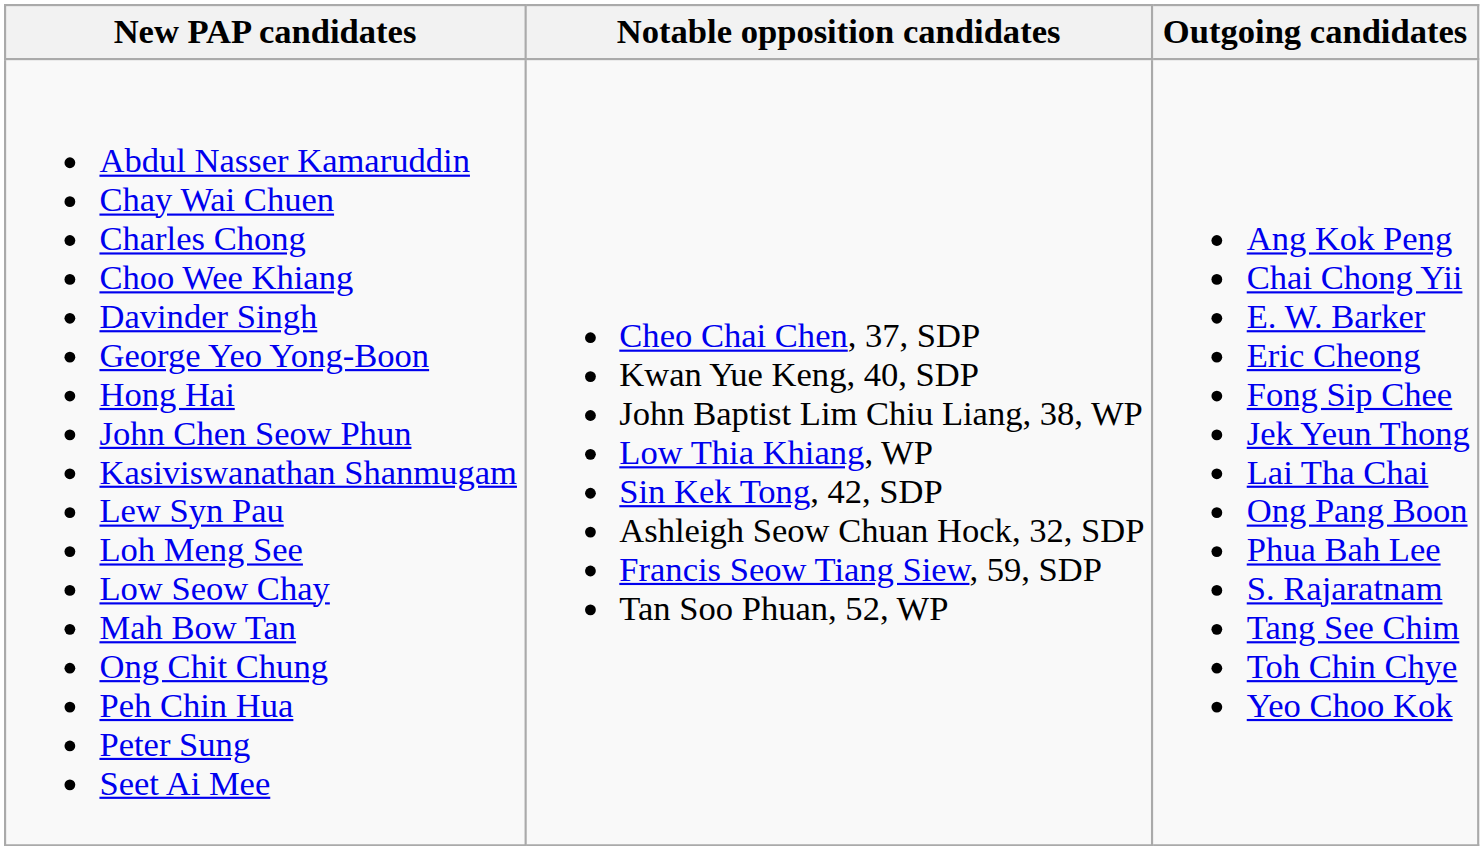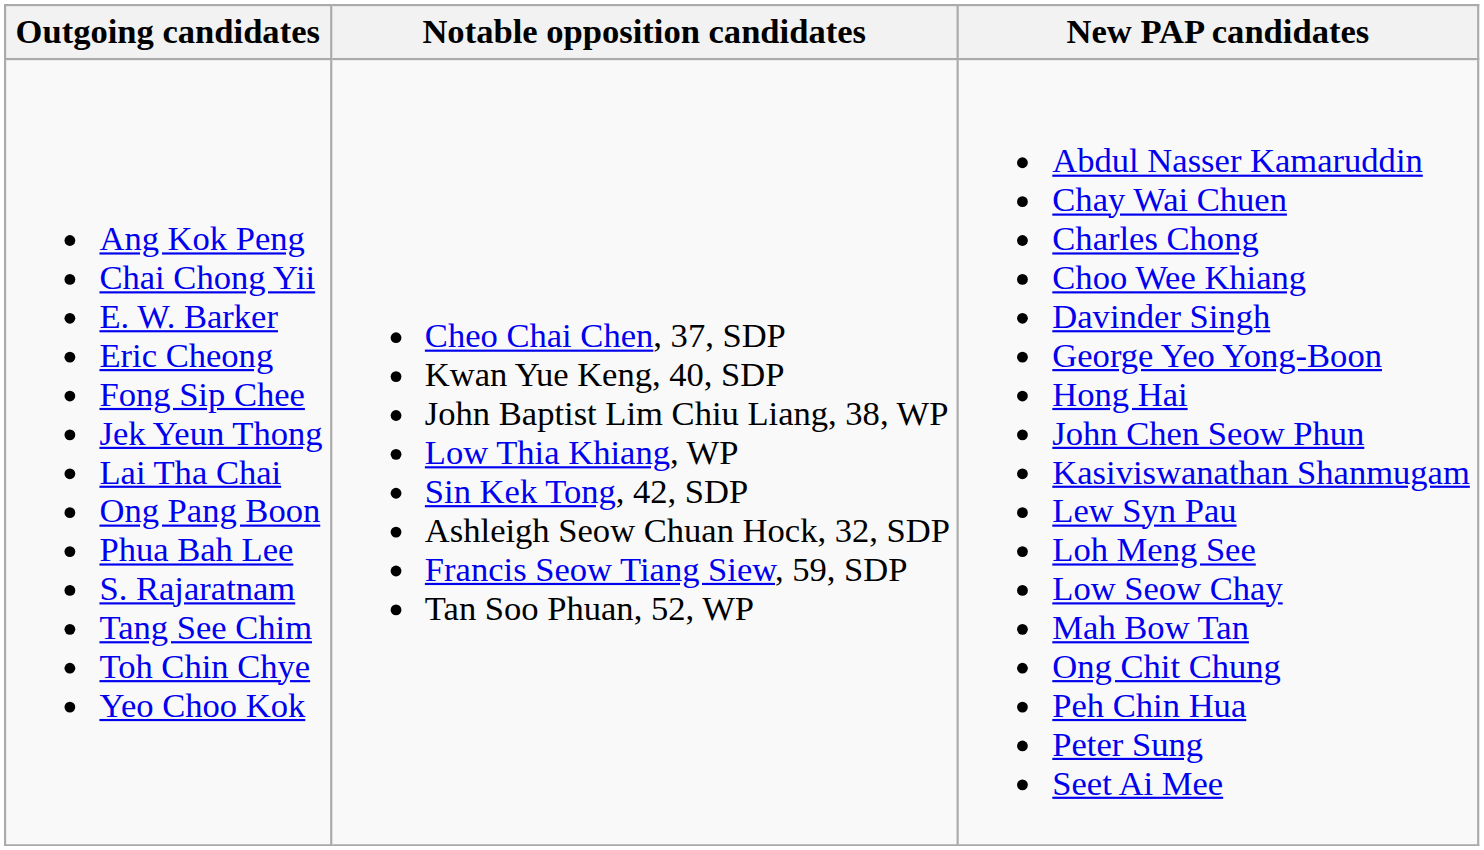columns swapped: (265, 31) <-> (1315, 31)
